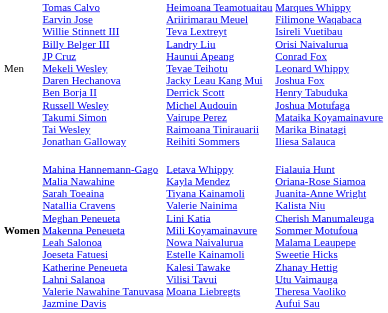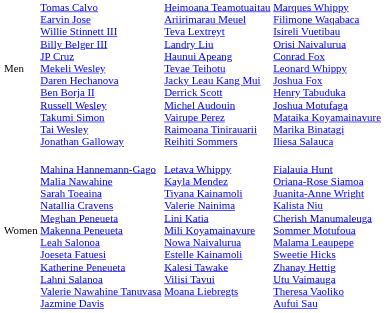(22, 230) bold -> (21, 230) normal
